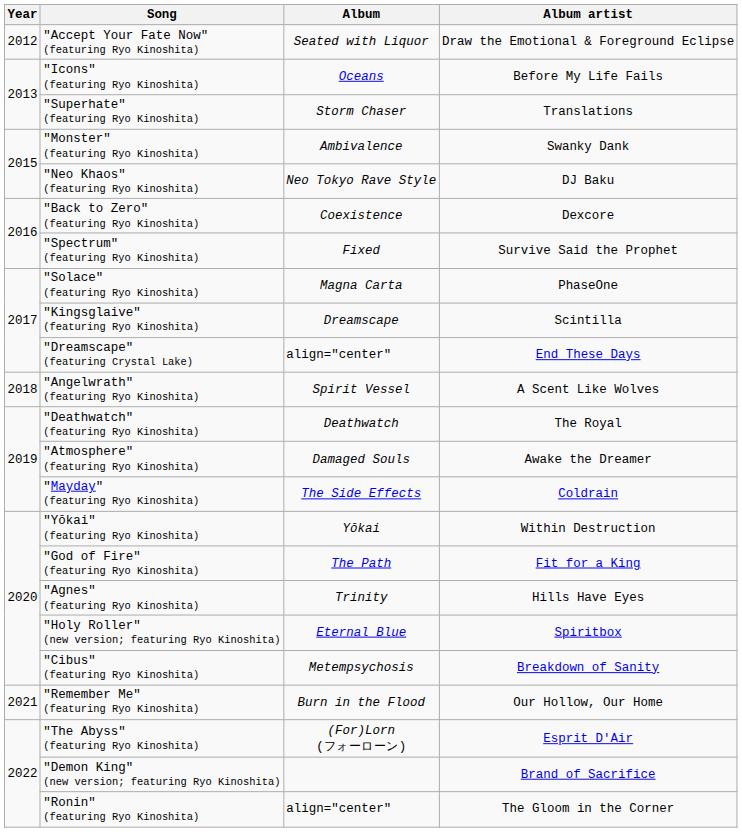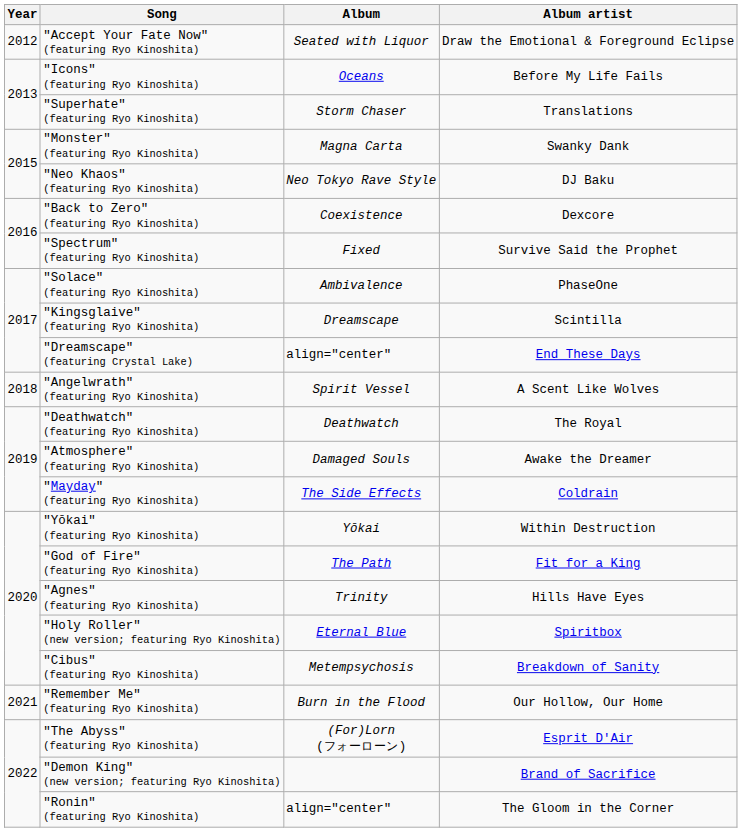(361, 146) Ambivalence -> (361, 146) Magna Carta
(361, 285) Magna Carta -> (361, 285) Ambivalence
